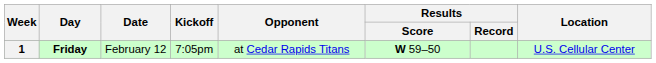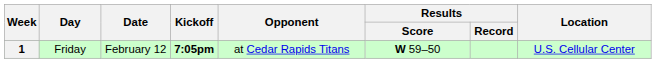(70, 49) bold -> (70, 49) normal
(194, 49) normal -> (194, 49) bold
